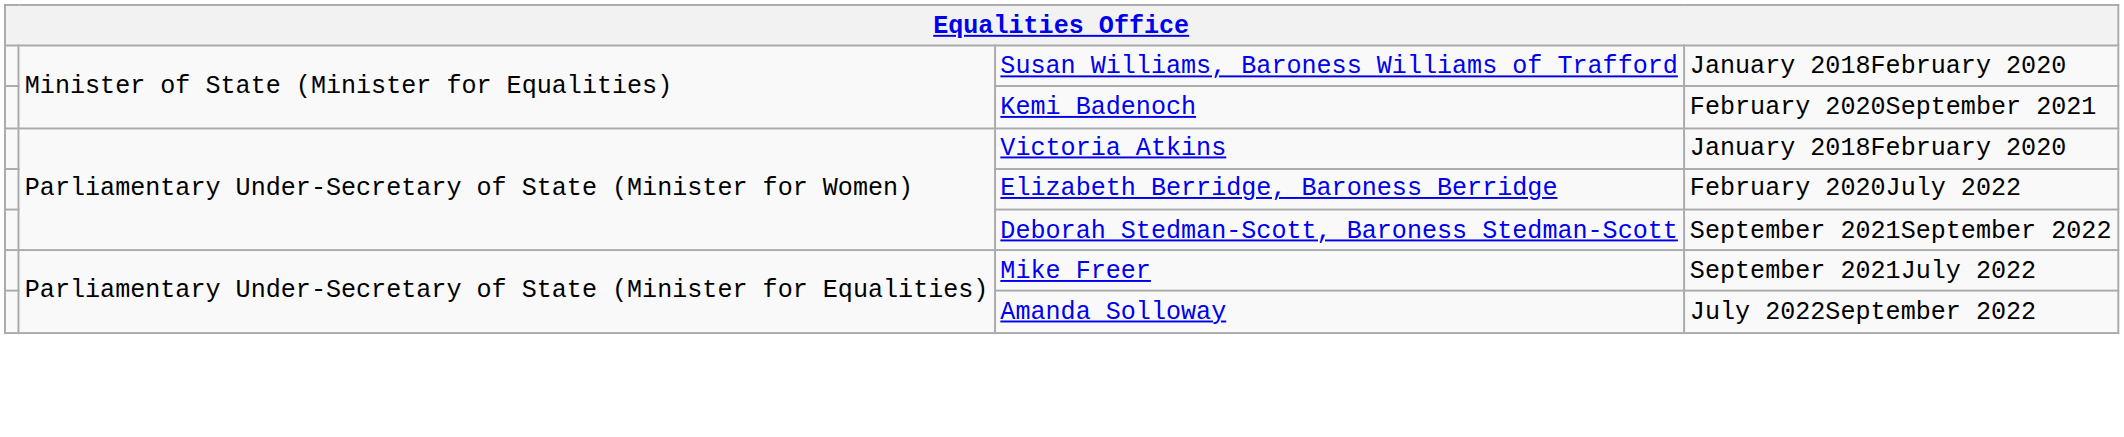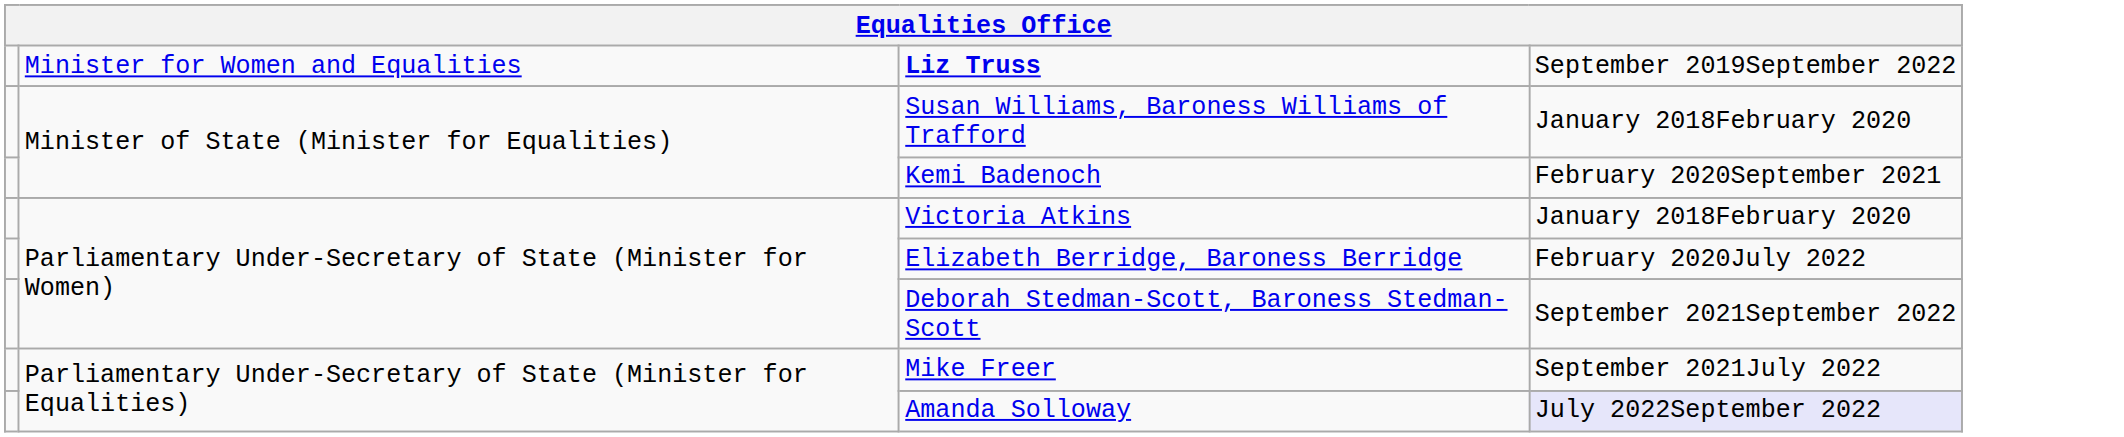+ row: (973, 66)
(1863, 312) no background -> (1708, 410) lavender background
